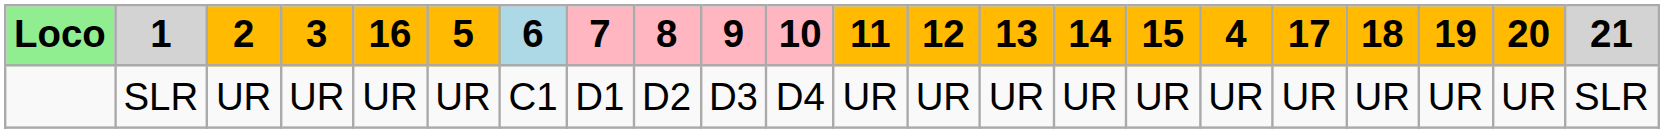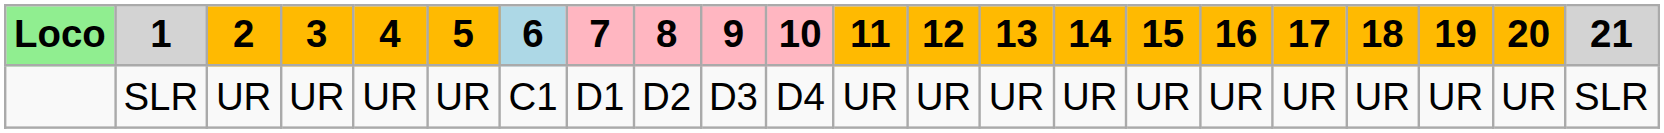columns swapped: (1236, 34) <-> (390, 34)
